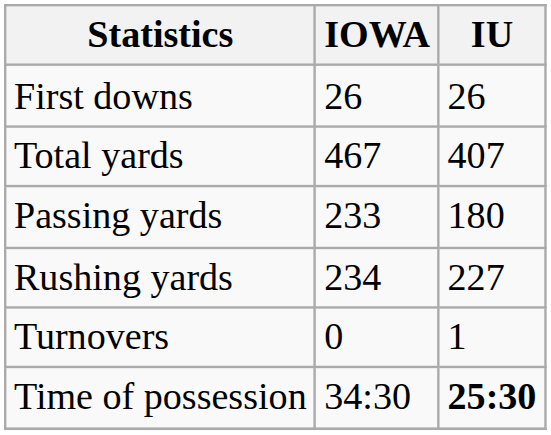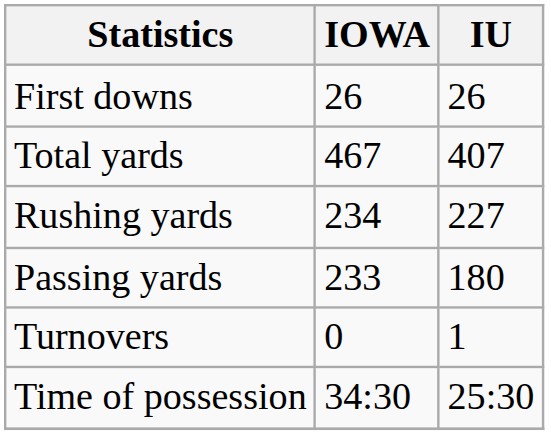rows swapped: (123, 276) <-> (118, 215)
(492, 397) bold -> (491, 397) normal
